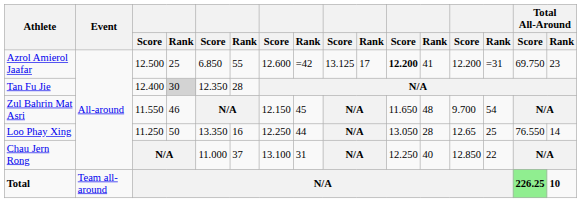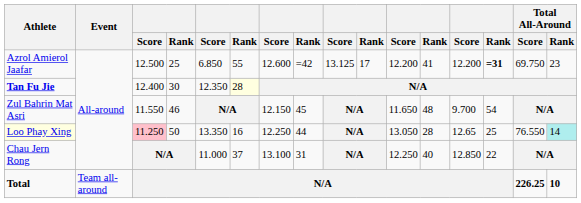(403, 64) bold -> (403, 64) normal
(494, 64) normal -> (494, 64) bold
(29, 86) normal -> (31, 86) bold
(174, 86) lightgrey background -> (174, 86) no background
(238, 86) no background -> (238, 86) lightyellow background
(39, 132) no background -> (39, 132) lightyellow background
(149, 132) no background -> (149, 132) pink background
(555, 132) no background -> (555, 132) paleturquoise background
(530, 183) lightgreen background -> (530, 183) no background
